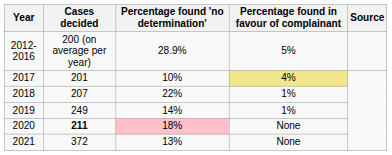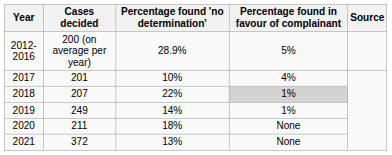(288, 78) khaki background -> (288, 78) no background
(288, 94) no background -> (288, 94) lightgrey background
(79, 126) bold -> (79, 126) normal
(172, 126) pink background -> (172, 126) no background
